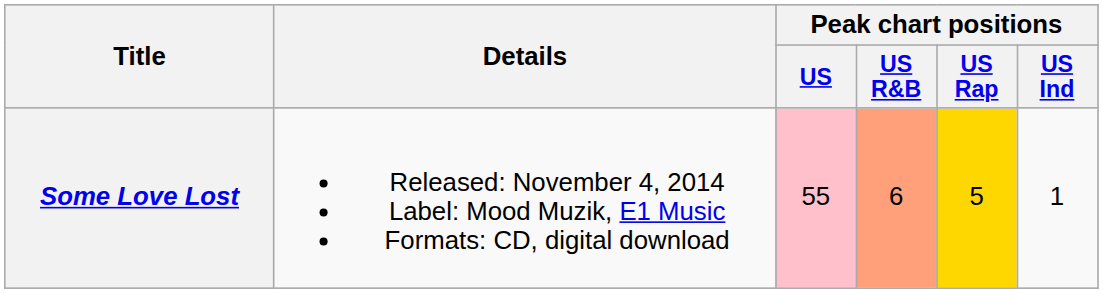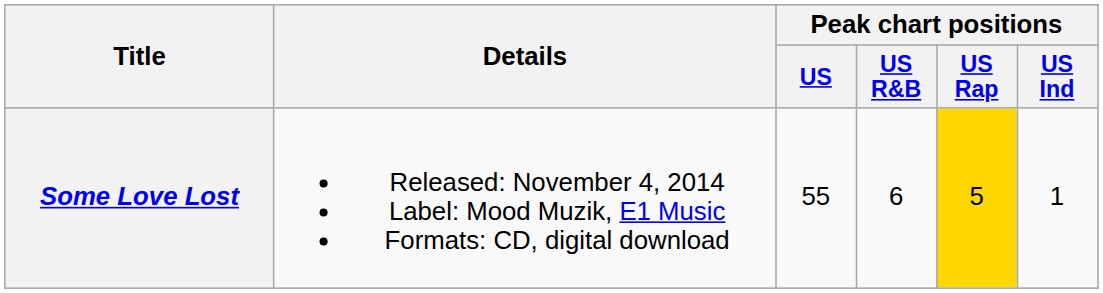(816, 197) pink background -> (816, 197) no background
(896, 197) lightsalmon background -> (896, 197) no background
